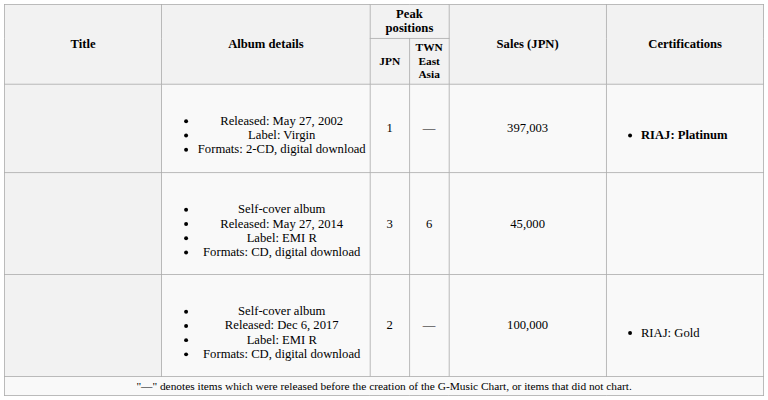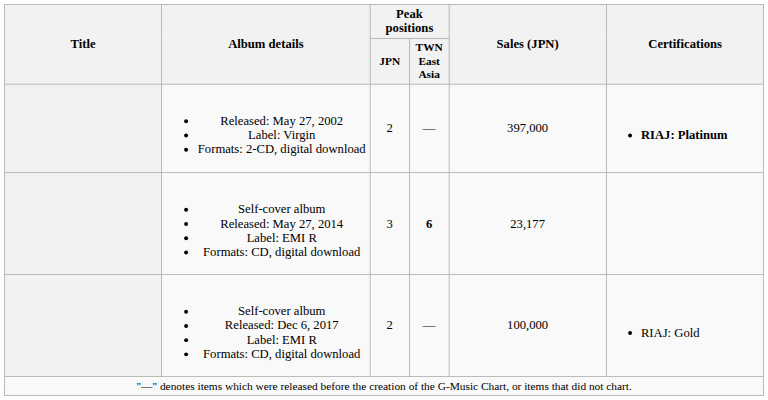(390, 128) 1 -> (390, 128) 2
(528, 128) 397,003 -> (528, 128) 397,000
(429, 223) normal -> (429, 223) bold
(528, 223) 45,000 -> (528, 223) 23,177
